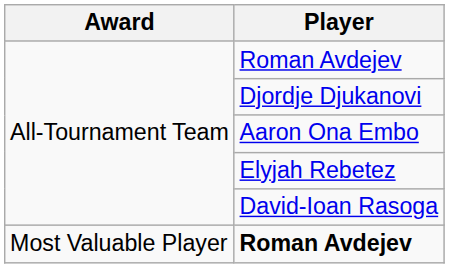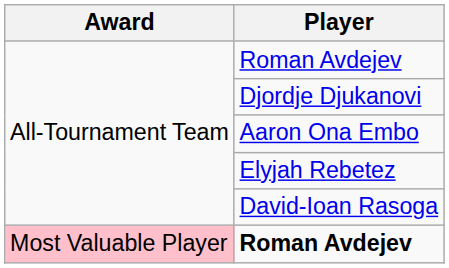(119, 243) no background -> (119, 243) pink background
